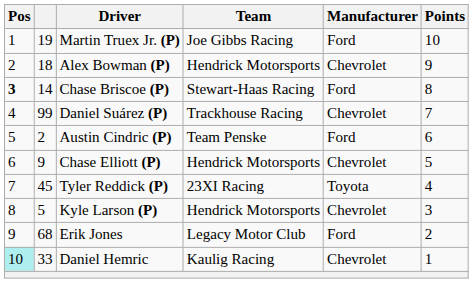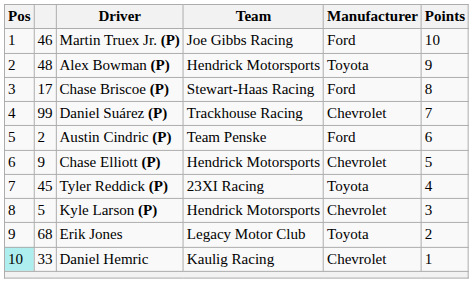(45, 40) 19 -> (45, 40) 46
(45, 64) 18 -> (45, 64) 48
(357, 64) Chevrolet -> (348, 64) Toyota
(12, 89) bold -> (12, 89) normal
(45, 89) 14 -> (45, 89) 17
(341, 234) Ford -> (348, 234) Toyota
